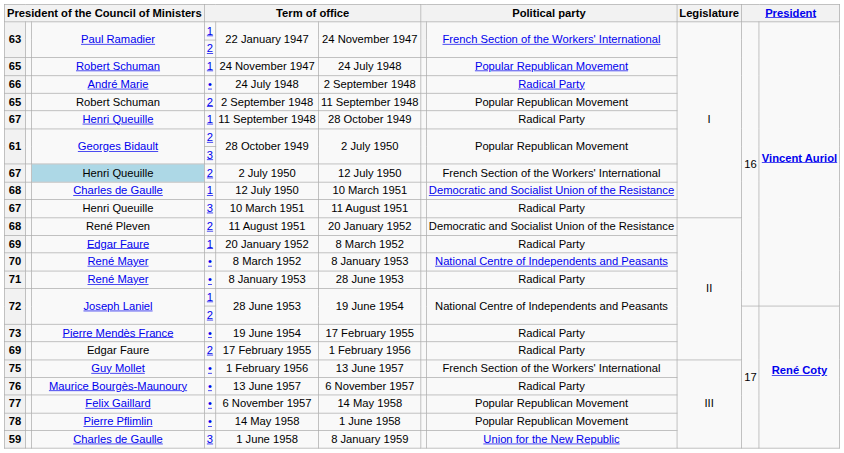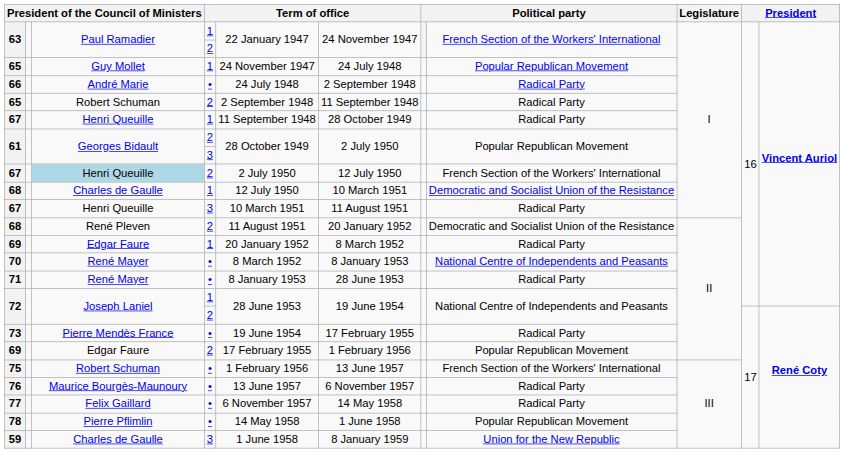(118, 66) Robert Schuman -> (118, 66) Guy Mollet
(551, 102) Popular Republican Movement -> (551, 102) Radical Party
(551, 350) Radical Party -> (551, 350) Popular Republican Movement
(118, 368) Guy Mollet -> (118, 368) Robert Schuman
(551, 404) Popular Republican Movement -> (551, 404) Radical Party
